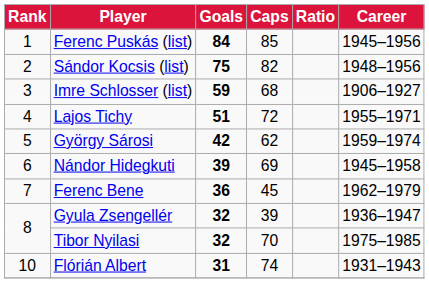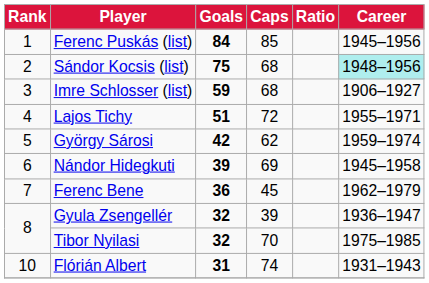(269, 66) 82 -> (269, 66) 68
(382, 66) no background -> (382, 66) paleturquoise background
